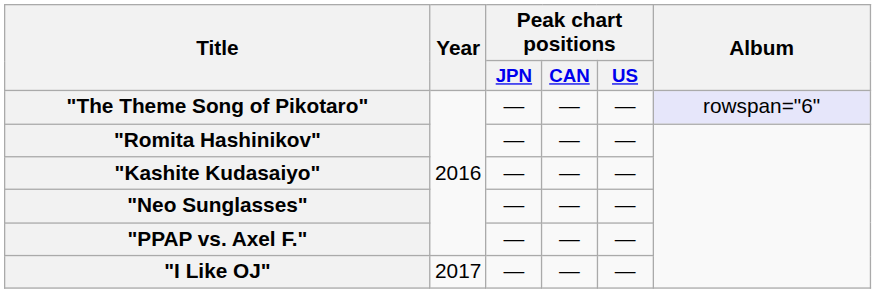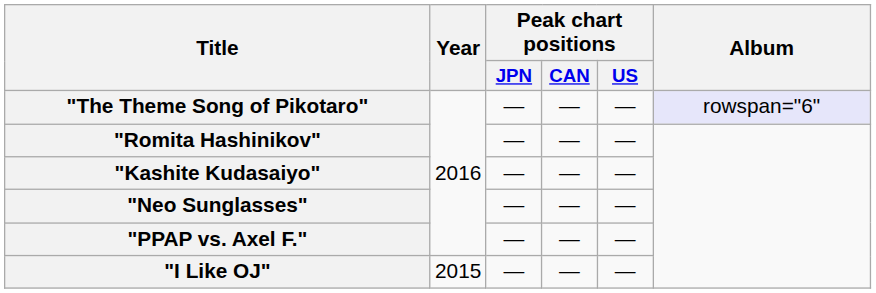(458, 271) 2017 -> (458, 271) 2015
